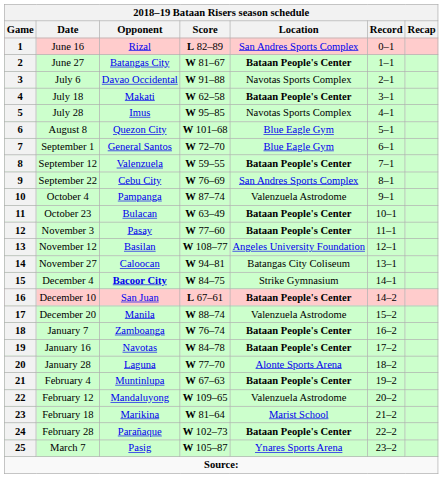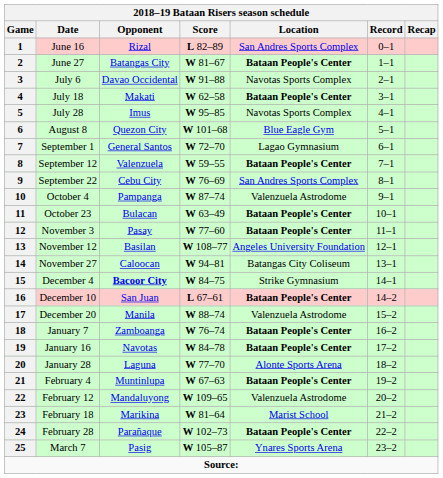(299, 146) Blue Eagle Gym -> (299, 146) Lagao Gymnasium
